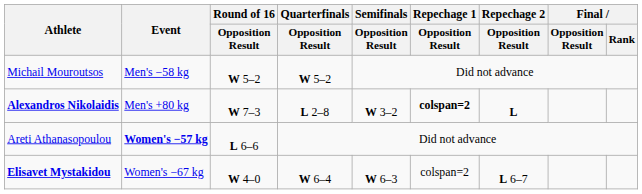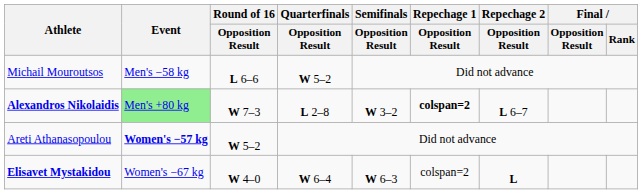(244, 79) W 5–2 -> (244, 79) L 6–6
(157, 106) no background -> (157, 106) lightgreen background
(513, 113) L -> (513, 113) L 6–7
(244, 146) L 6–6 -> (244, 146) W 5–2
(513, 179) L 6–7 -> (513, 179) L
